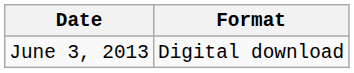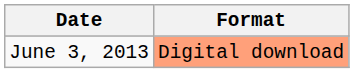(251, 52) no background -> (251, 52) lightsalmon background
